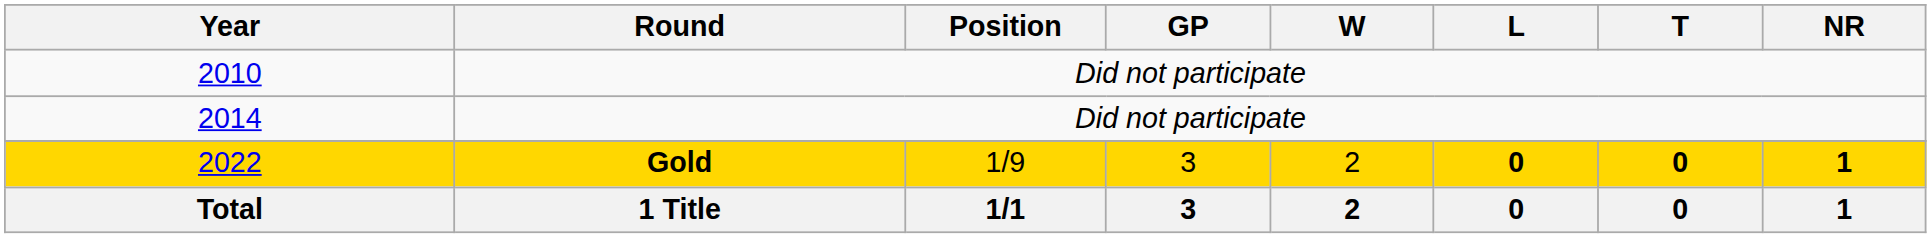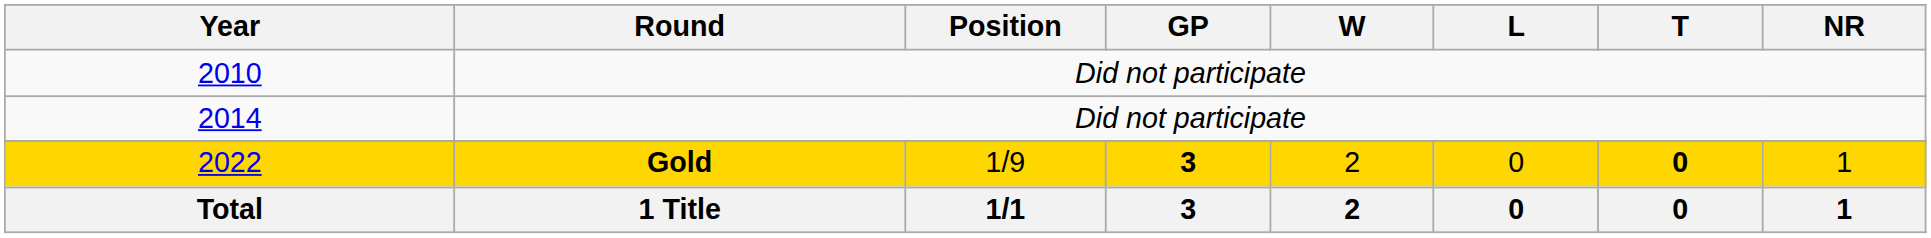(1188, 163) normal -> (1188, 163) bold
(1516, 163) bold -> (1516, 163) normal
(1844, 163) bold -> (1844, 163) normal
